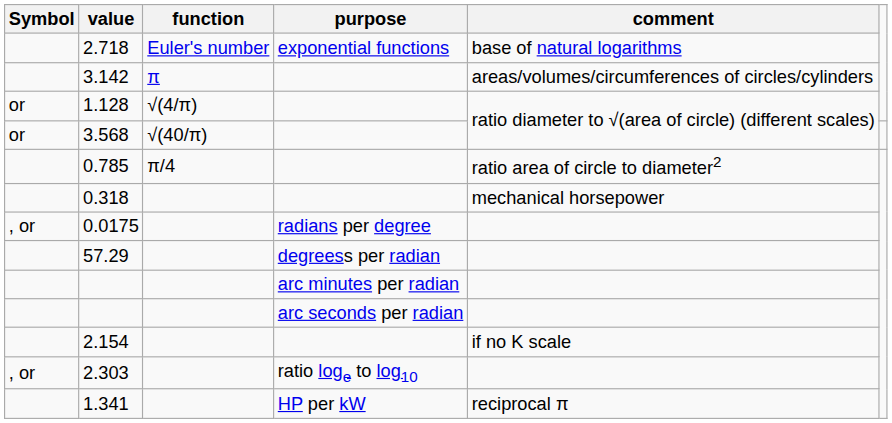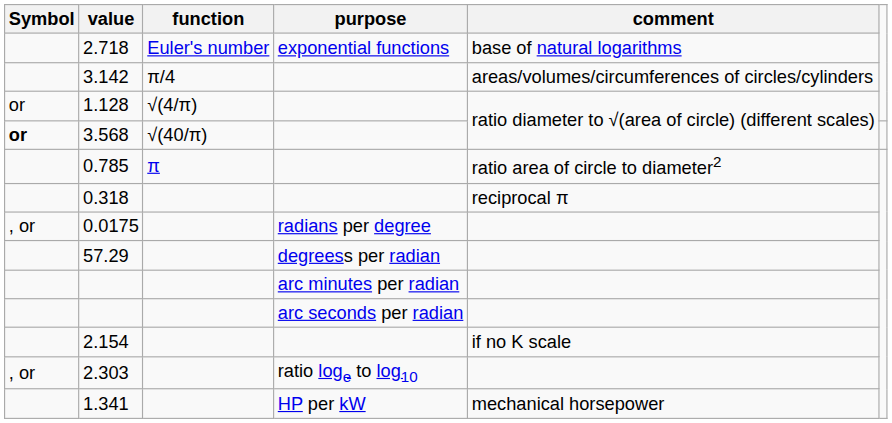(154, 76) π -> (161, 76) π/4
(17, 134) normal -> (18, 134) bold
(161, 166) π/4 -> (154, 166) π
(568, 197) mechanical horsepower -> (520, 197) reciprocal π
(520, 403) reciprocal π -> (568, 403) mechanical horsepower
